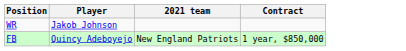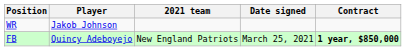+ column: (278, 11)
(283, 39) normal -> (358, 39) bold
